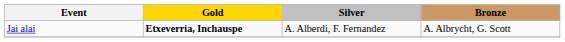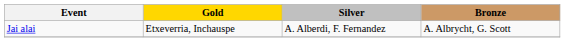(194, 28) bold -> (190, 28) normal
